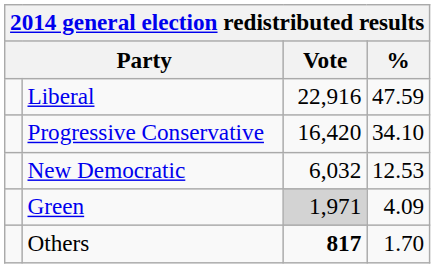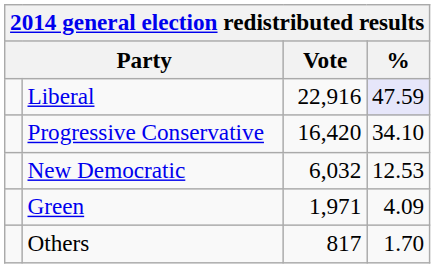(398, 96) no background -> (398, 96) lavender background
(335, 206) lightgrey background -> (335, 206) no background
(344, 243) bold -> (344, 243) normal
